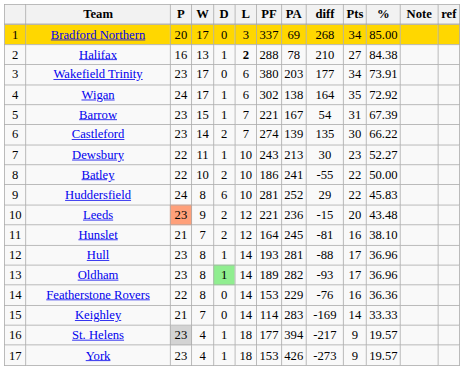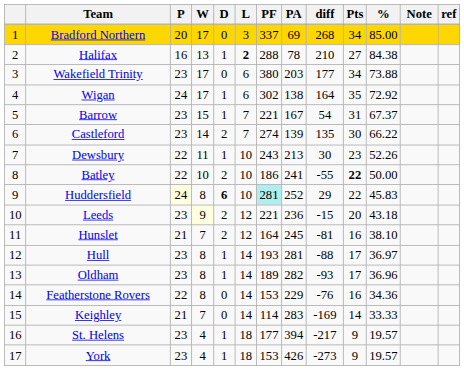(383, 74) 73.91 -> (383, 74) 73.88
(383, 114) 67.39 -> (383, 114) 67.37
(383, 154) 52.27 -> (383, 154) 52.26
(355, 174) normal -> (355, 174) bold
(181, 194) no background -> (181, 194) lightyellow background
(224, 194) normal -> (224, 194) bold
(269, 194) no background -> (269, 194) paleturquoise background
(181, 214) lightsalmon background -> (181, 214) no background
(203, 214) no background -> (203, 214) lightyellow background
(383, 214) 43.48 -> (383, 214) 43.18
(383, 255) 36.96 -> (383, 255) 36.97
(224, 275) lightgreen background -> (224, 275) no background
(383, 295) 36.36 -> (383, 295) 34.36
(181, 335) lightgrey background -> (181, 335) no background
